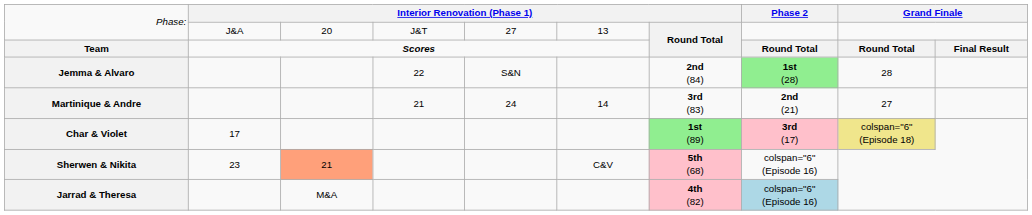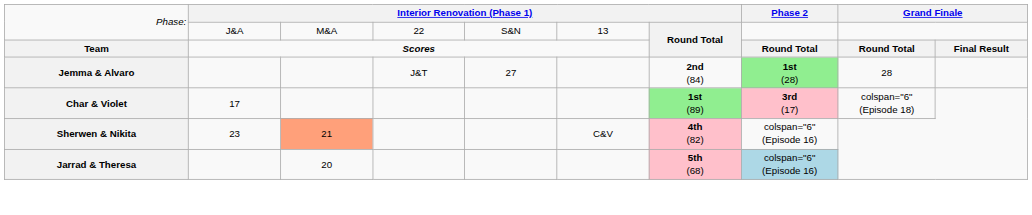(327, 31) 20 -> (327, 31) M&A
(419, 31) J&T -> (419, 31) 22
(511, 31) 27 -> (511, 31) S&N
(419, 73) 22 -> (419, 73) J&T
(511, 73) S&N -> (511, 73) 27
- row: (96, 103)
(887, 134) khaki background -> (887, 103) no background
(695, 164) 5th (68) -> (695, 134) 4th (82)
(327, 195) M&A -> (327, 164) 20
(695, 195) 4th (82) -> (695, 164) 5th (68)
